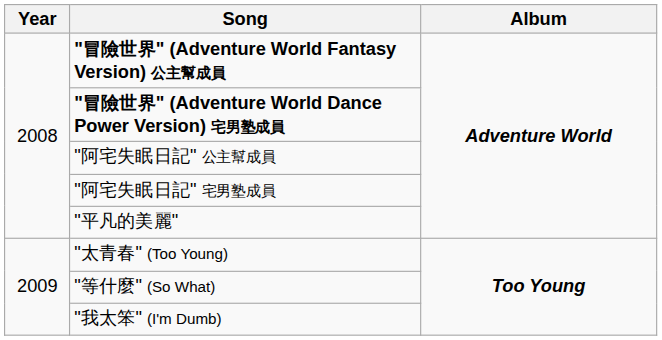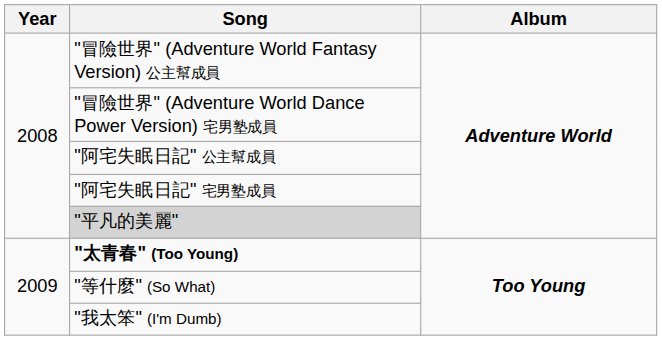(235, 60) bold -> (225, 60) normal
(228, 114) bold -> (219, 114) normal
(126, 221) no background -> (126, 221) lightgrey background
(151, 254) normal -> (156, 254) bold
